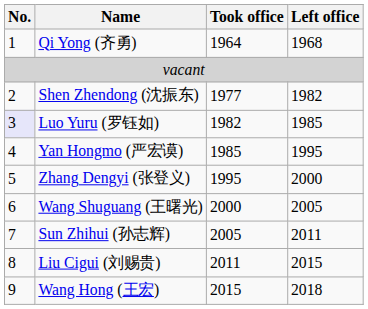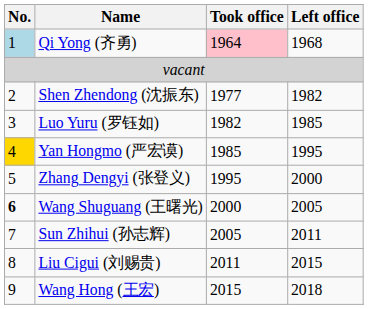(12, 43) no background -> (12, 43) lightblue background
(226, 43) no background -> (226, 43) pink background
(12, 123) lavender background -> (12, 123) no background
(12, 151) no background -> (12, 151) gold background
(12, 207) normal -> (12, 207) bold
